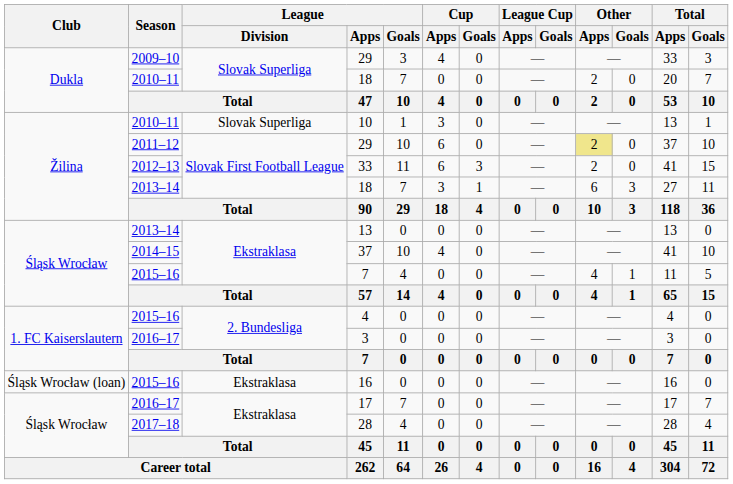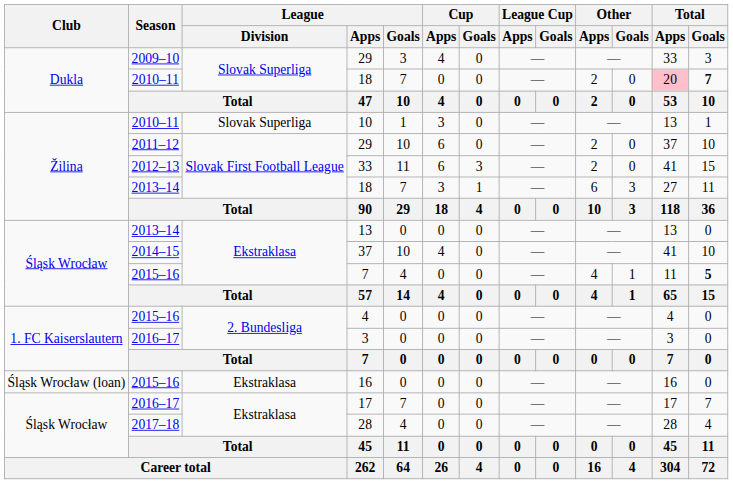(670, 79) no background -> (670, 79) pink background
(708, 79) normal -> (708, 79) bold
(594, 144) khaki background -> (594, 144) no background
(708, 274) normal -> (708, 274) bold
